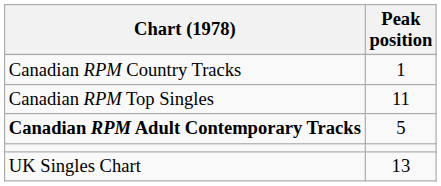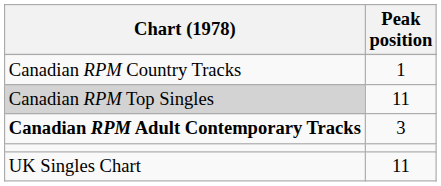(111, 98) no background -> (111, 98) lightgrey background
(401, 128) 5 -> (401, 128) 3
(401, 166) 13 -> (401, 166) 11
